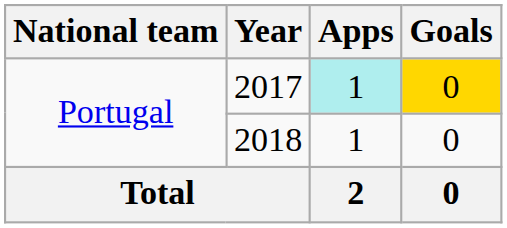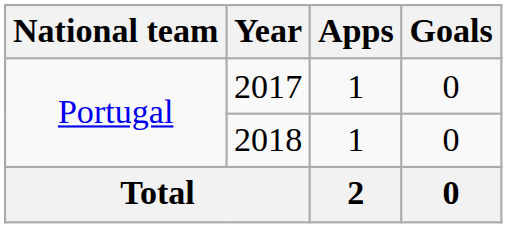(356, 85) paleturquoise background -> (356, 85) no background
(451, 85) gold background -> (451, 85) no background
